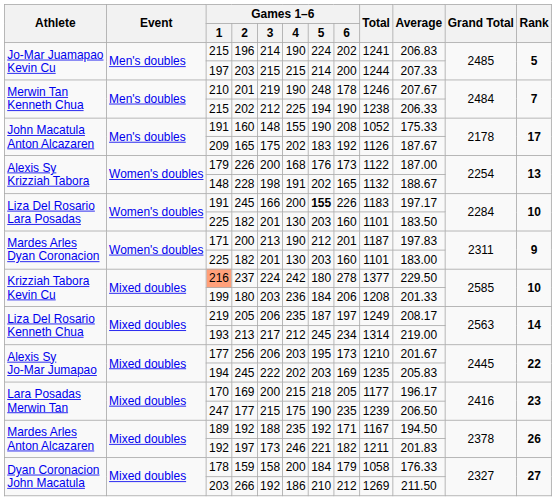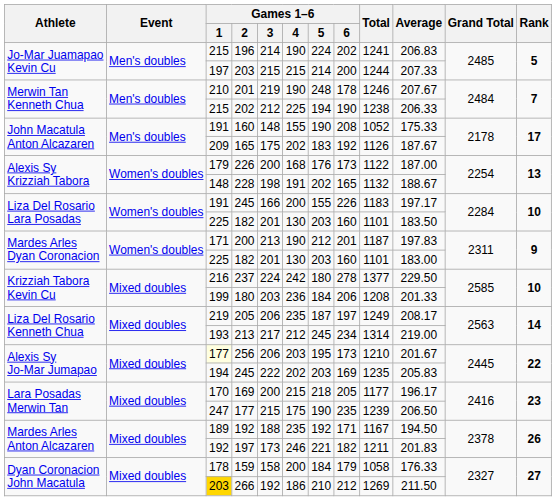(321, 203) bold -> (321, 203) normal
(219, 279) lightsalmon background -> (219, 279) no background
(219, 354) no background -> (219, 354) lightyellow background
(219, 486) no background -> (219, 486) gold background
